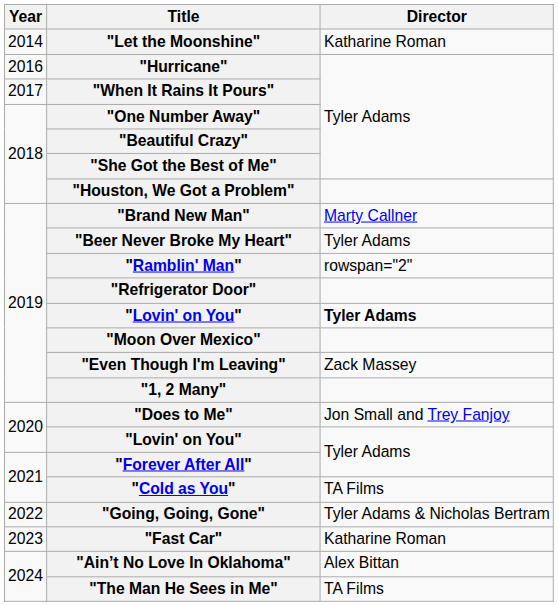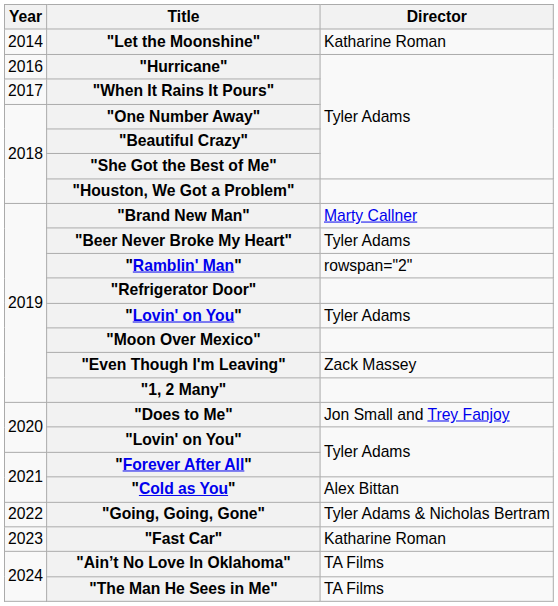(370, 315) bold -> (367, 315) normal
(354, 489) TA Films -> (361, 489) Alex Bittan
(361, 564) Alex Bittan -> (354, 564) TA Films
